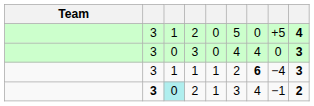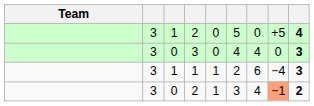(257, 71) bold -> (257, 71) normal
(153, 91) bold -> (153, 91) normal
(174, 91) paleturquoise background -> (174, 91) no background
(278, 91) no background -> (278, 91) lightsalmon background
